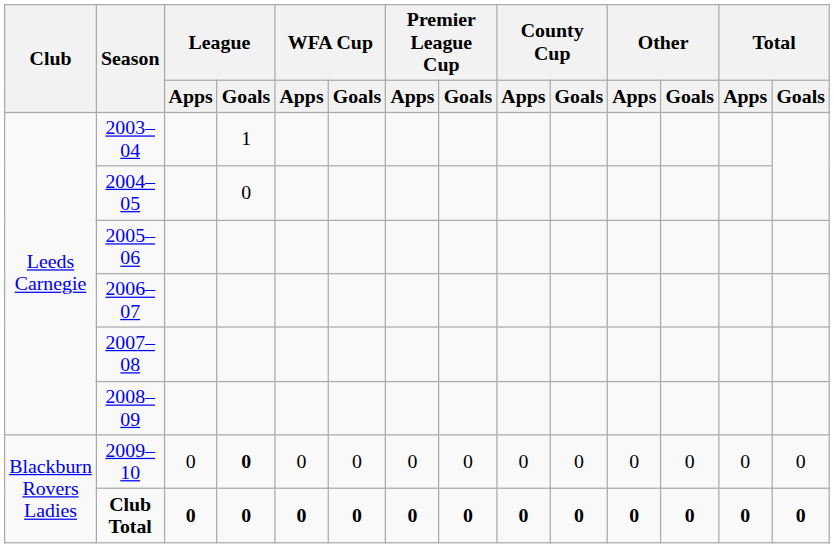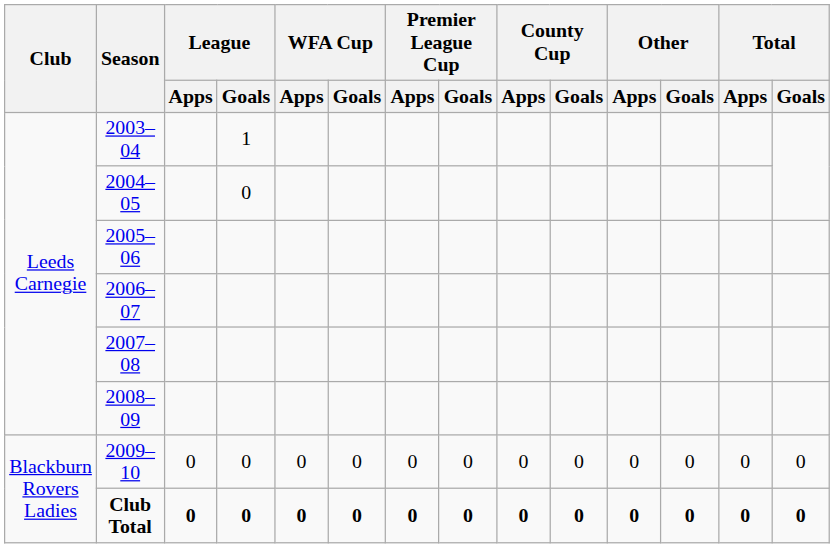(246, 461) bold -> (246, 461) normal
